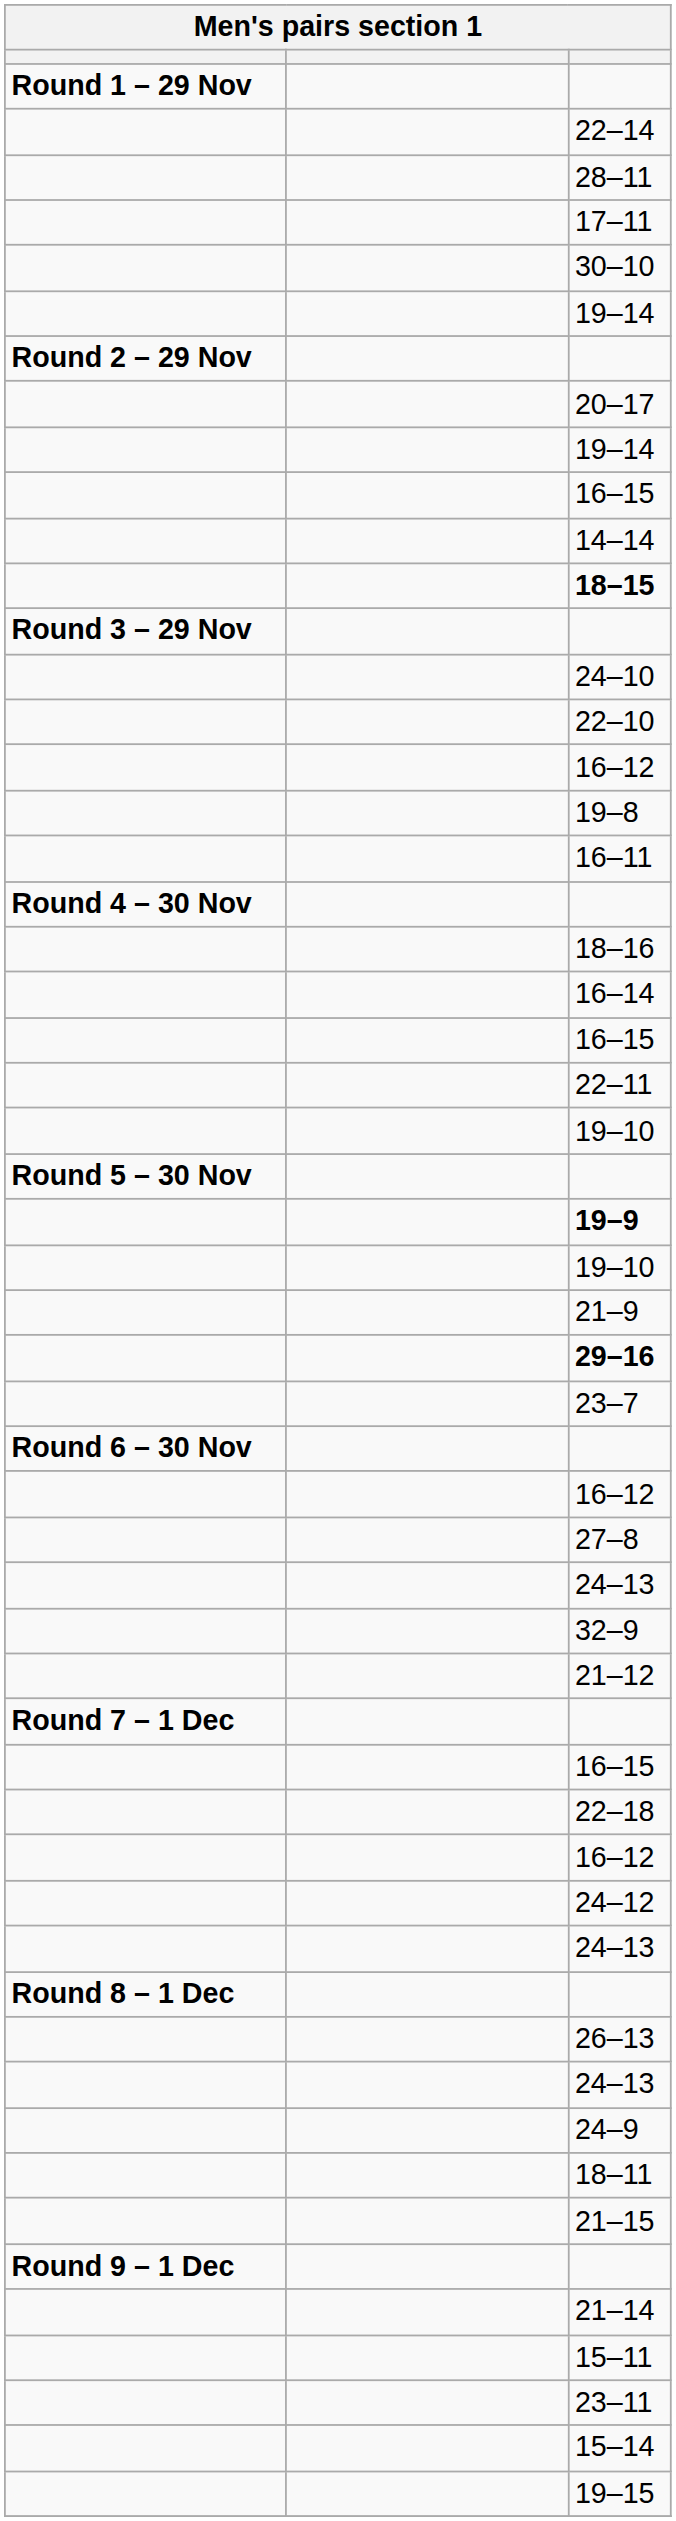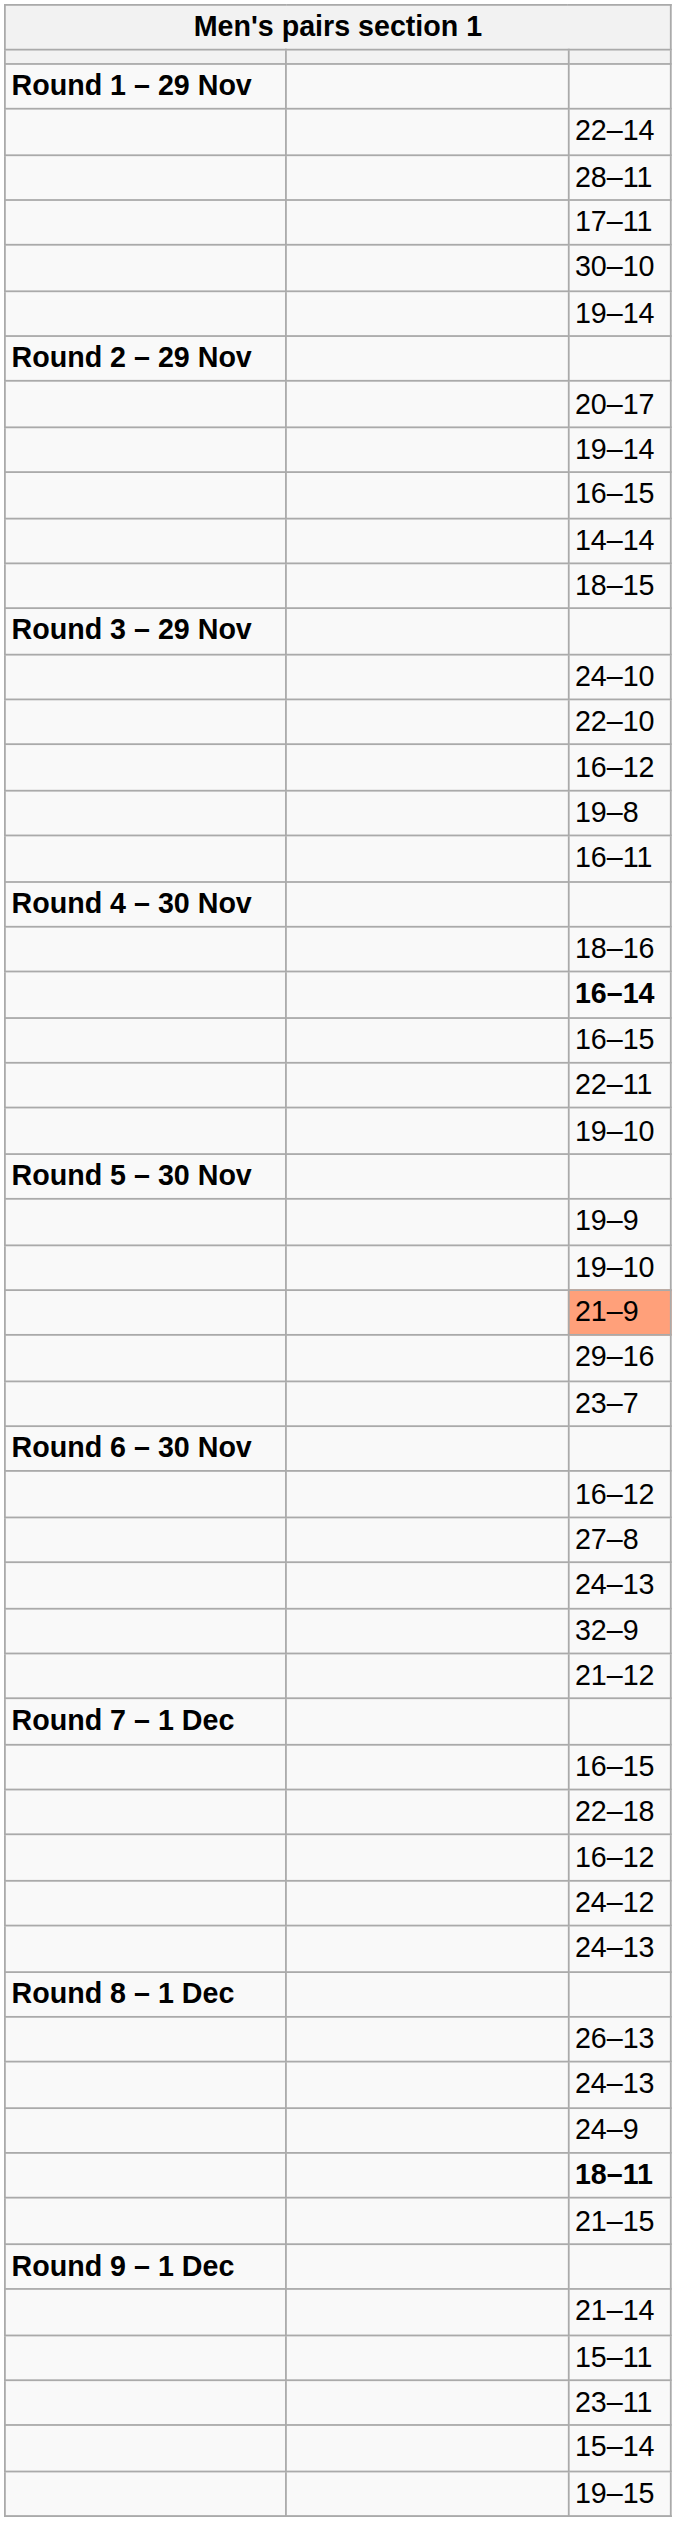(615, 585) bold -> (615, 585) normal
(615, 994) normal -> (615, 994) bold
(607, 1221) bold -> (607, 1221) normal
(607, 1312) no background -> (607, 1312) lightsalmon background
(615, 1357) bold -> (615, 1357) normal
(614, 2175) normal -> (614, 2175) bold
